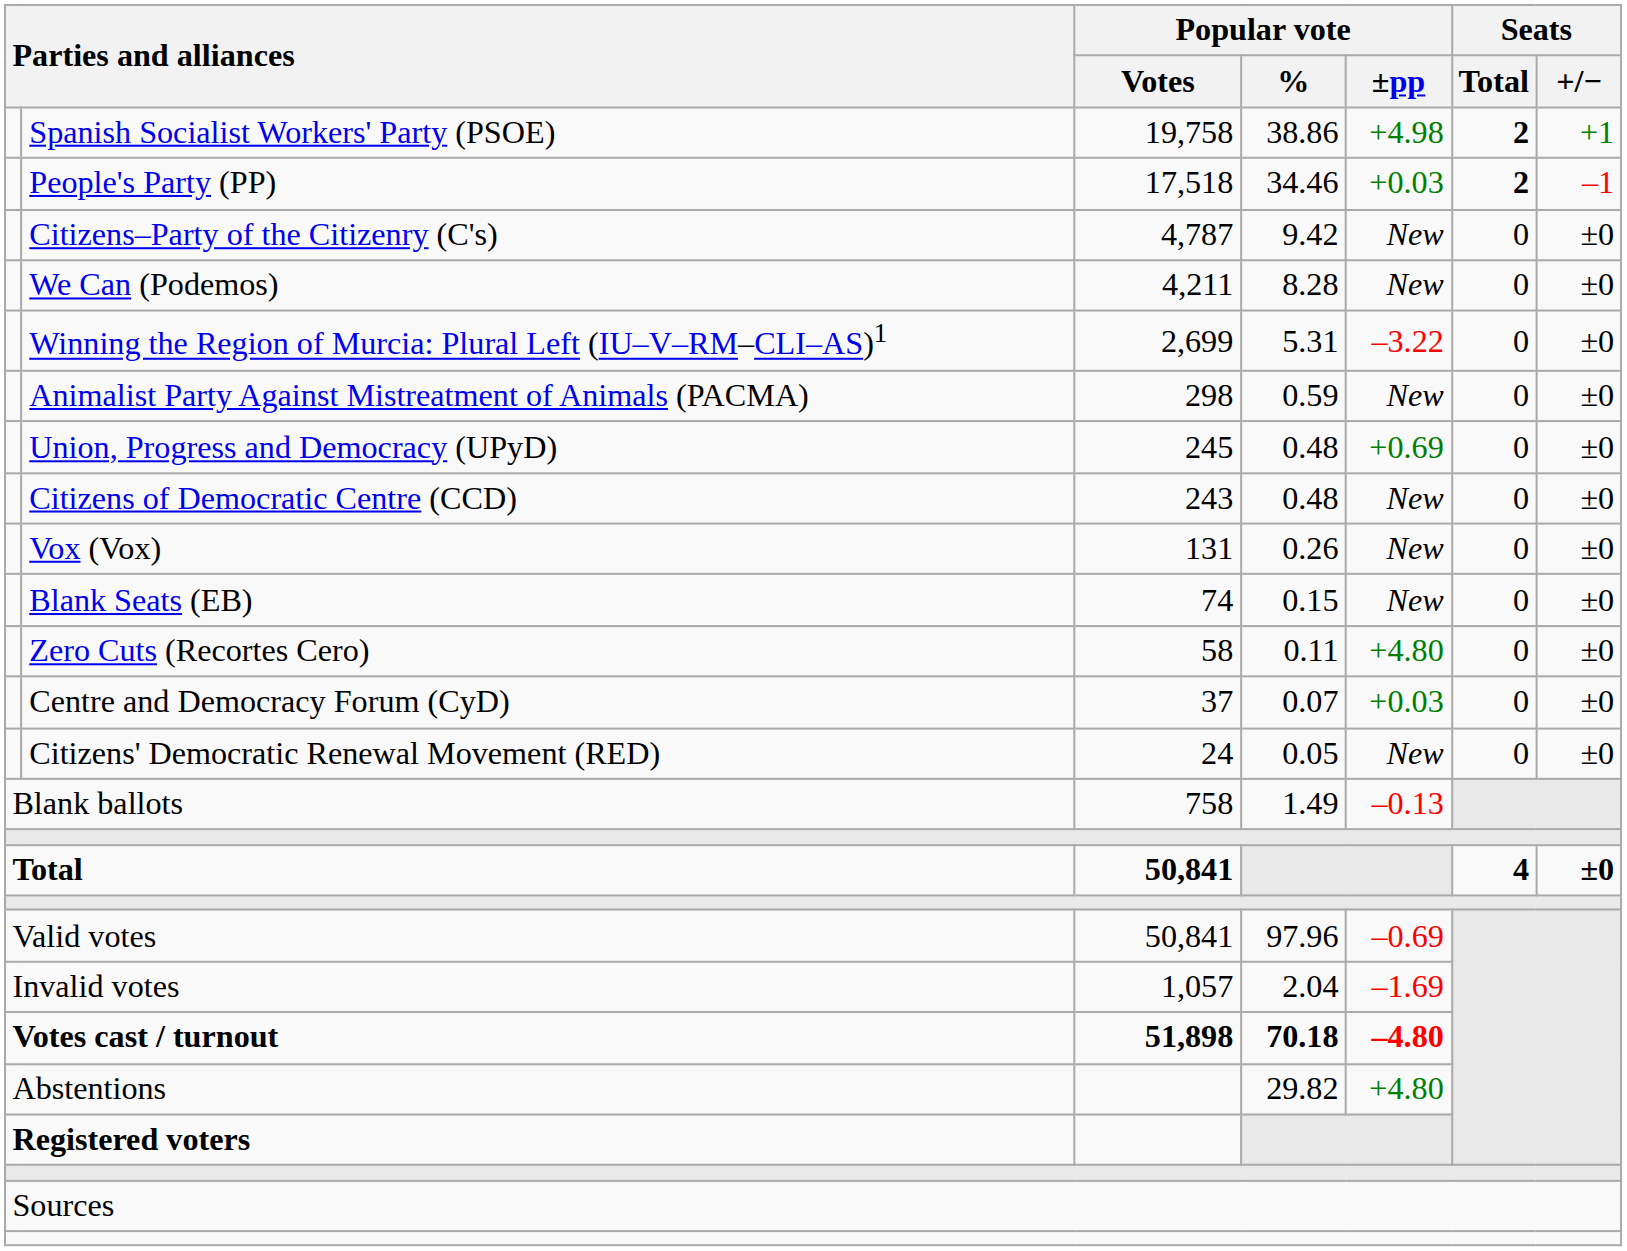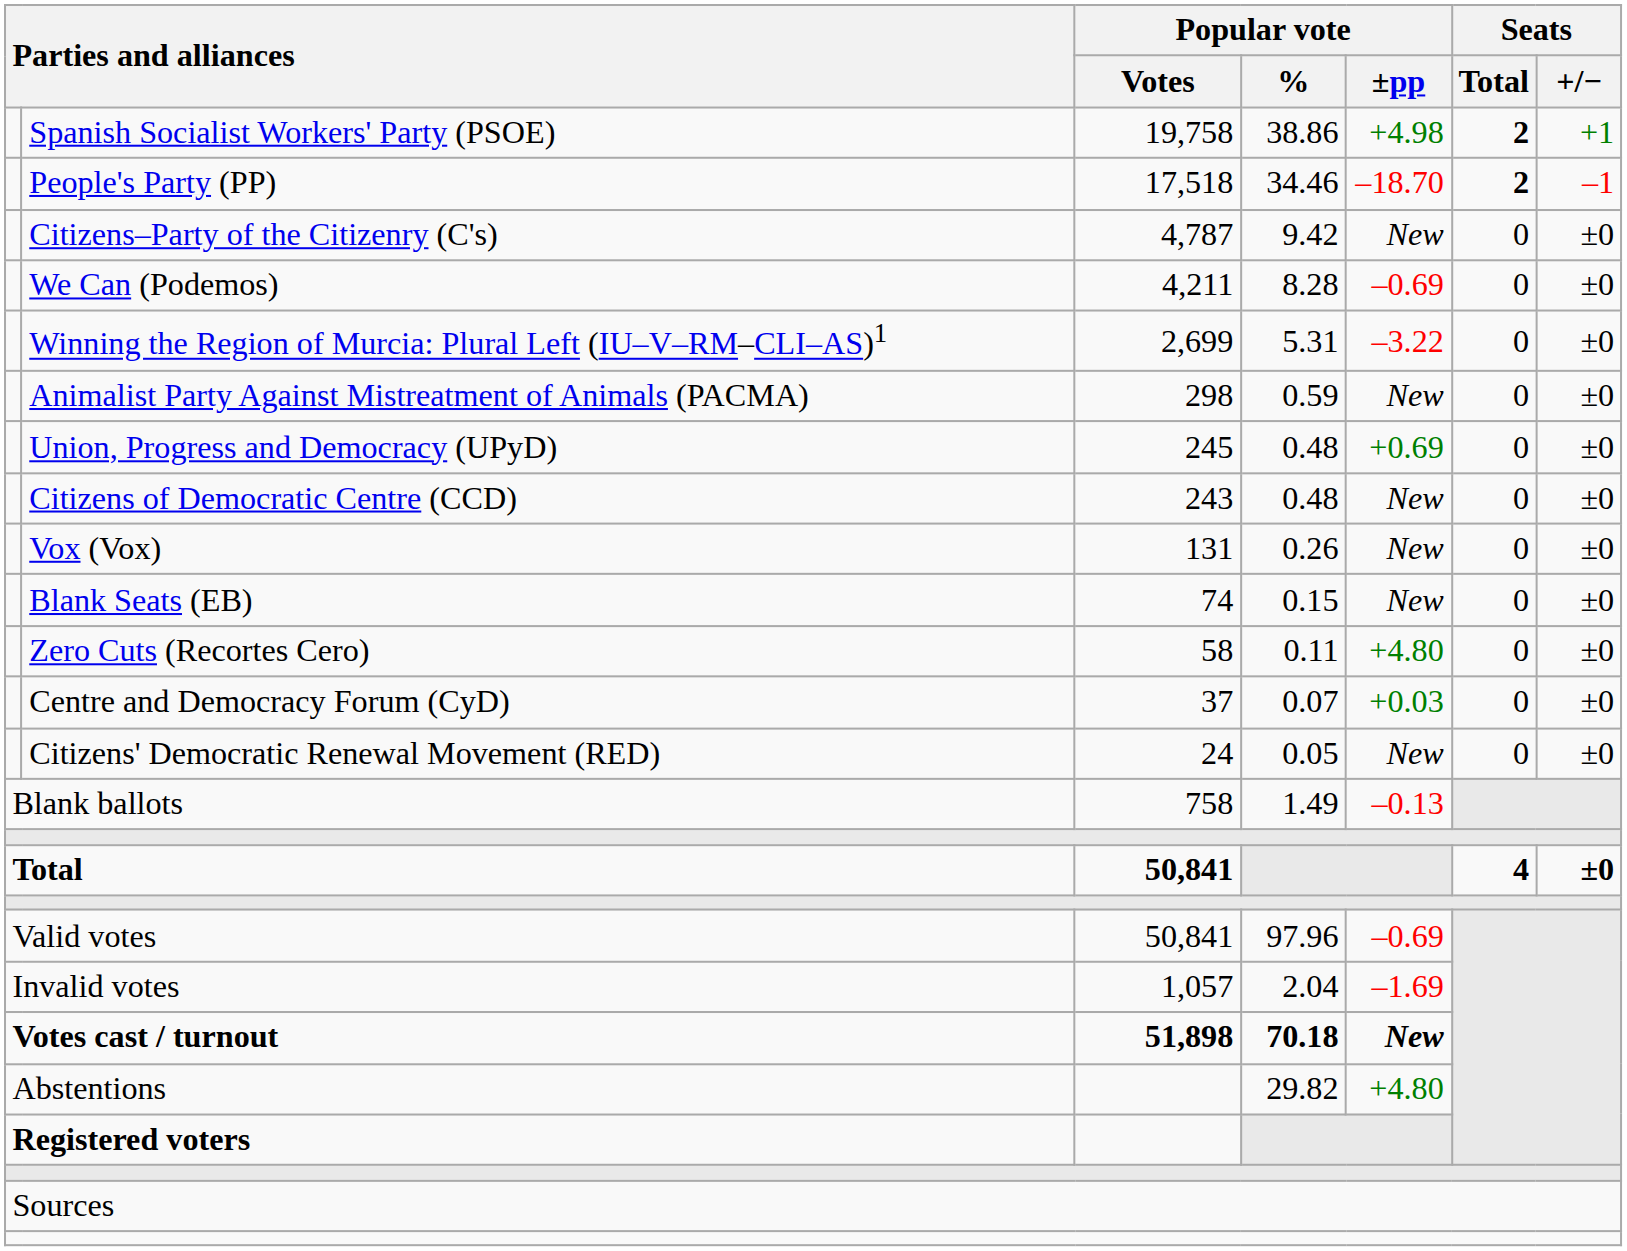(1407, 183) +0.03 -> (1400, 183) –18.70
(1415, 285) New -> (1408, 285) –0.69
(1408, 1037) –4.80 -> (1414, 1037) New
